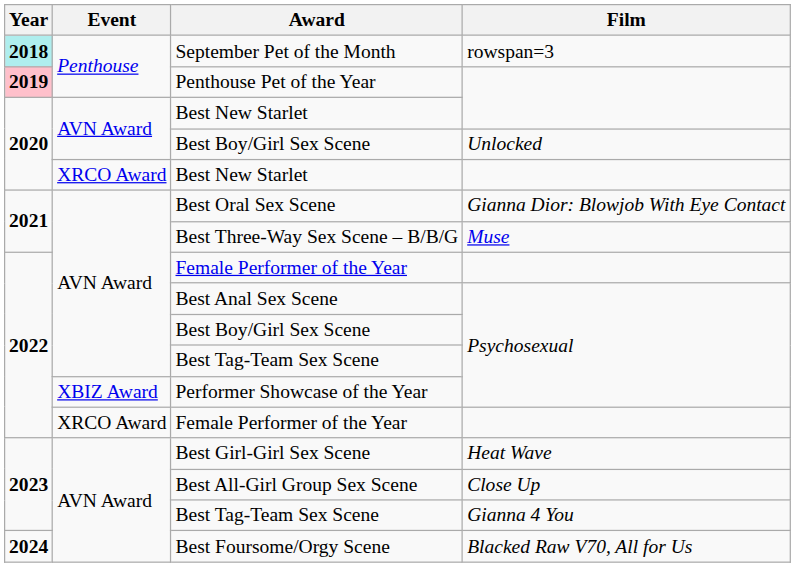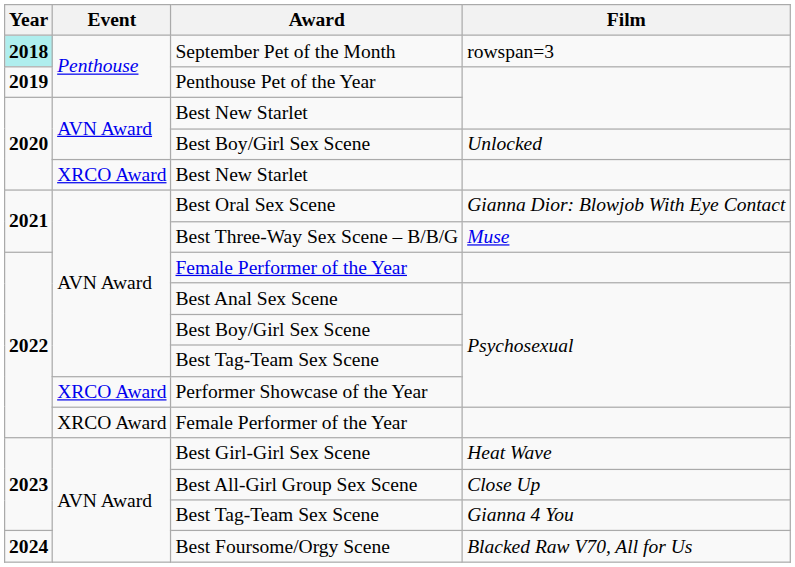(29, 81) pink background -> (29, 81) no background
(107, 391) XBIZ Award -> (112, 391) XRCO Award
